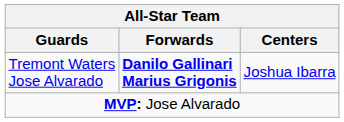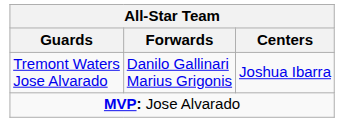(179, 72) bold -> (179, 72) normal
